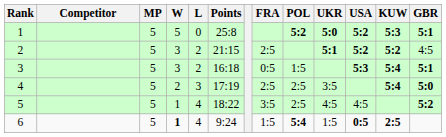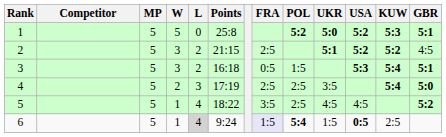(177, 123) bold -> (177, 123) normal
(198, 123) no background -> (198, 123) lightgrey background
(268, 123) no background -> (268, 123) lavender background
(393, 123) bold -> (393, 123) normal
